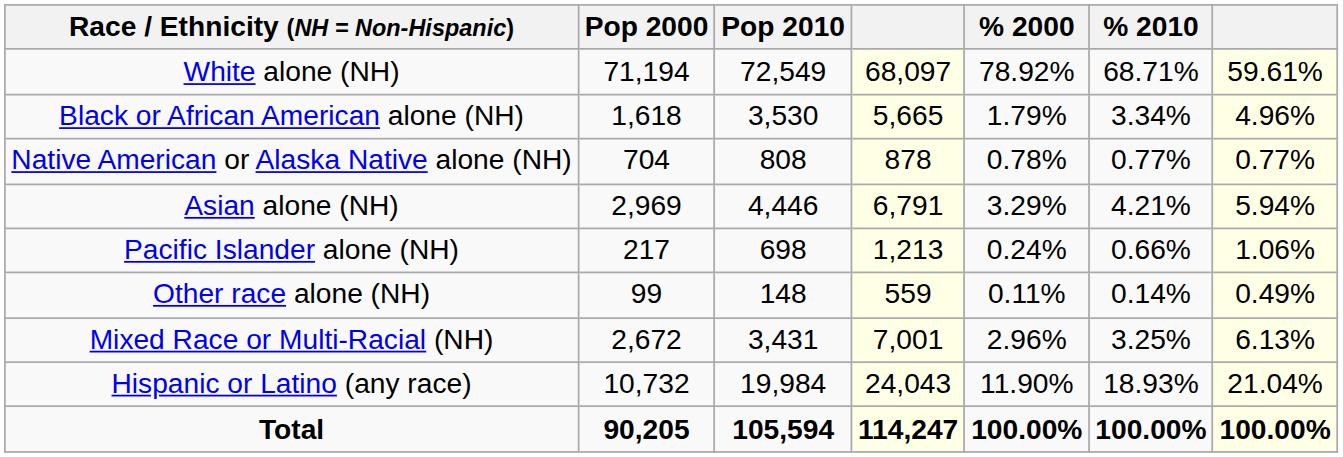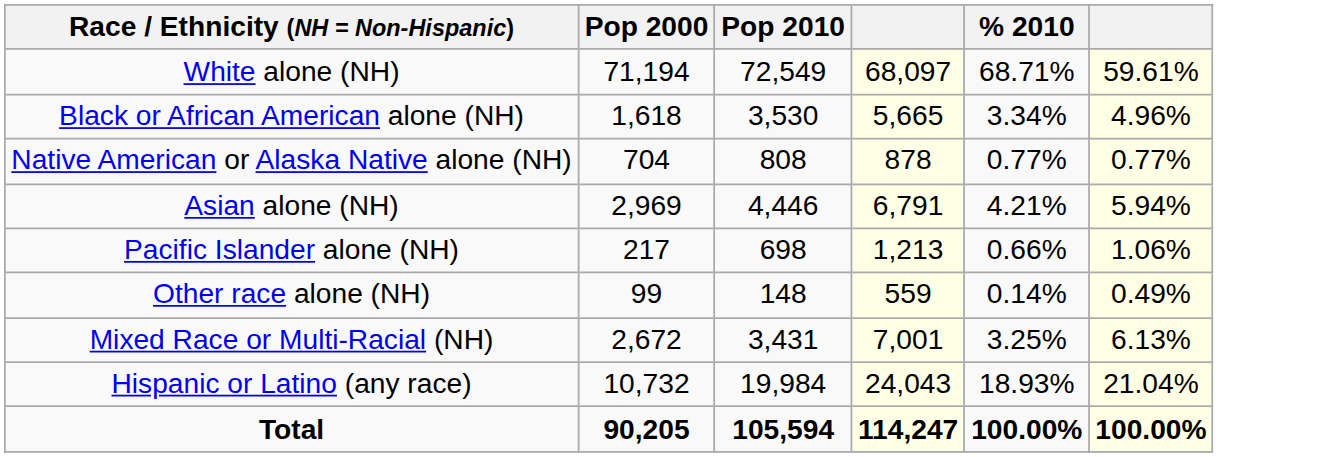- column: (1027, 26)
